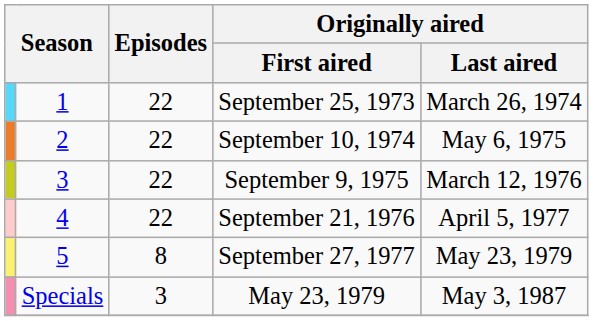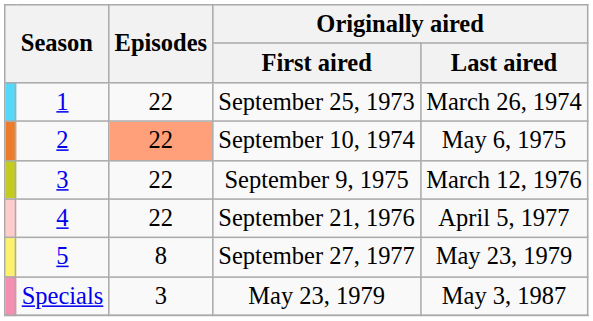(161, 140) no background -> (161, 140) lightsalmon background
